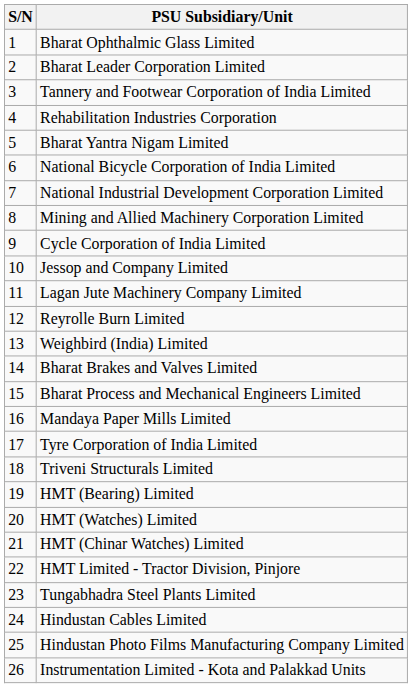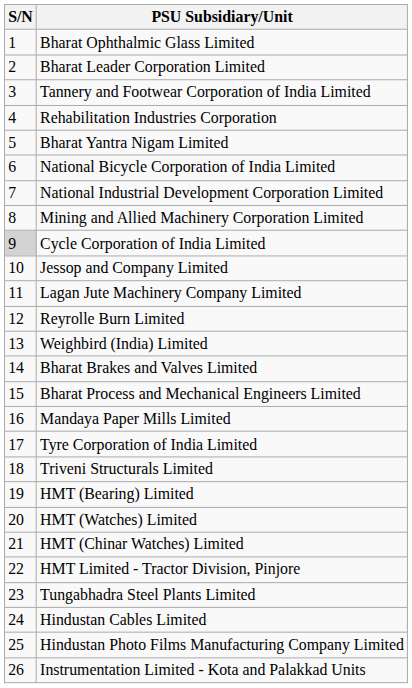(12, 243) no background -> (12, 243) lightgrey background
